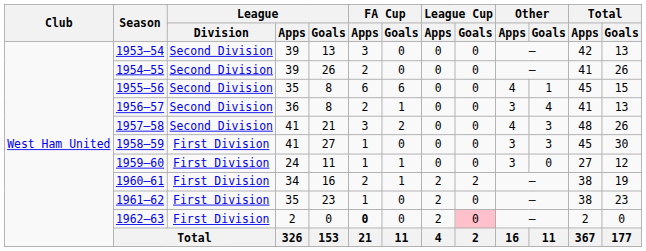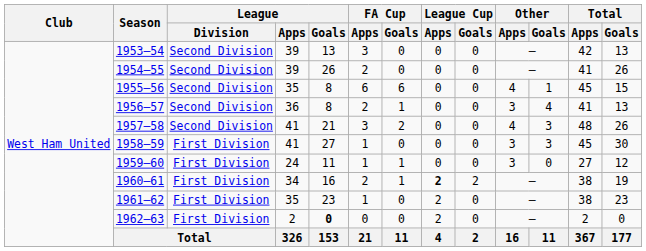(438, 182) normal -> (438, 182) bold
(329, 219) normal -> (329, 219) bold
(365, 219) bold -> (365, 219) normal
(475, 219) pink background -> (475, 219) no background
